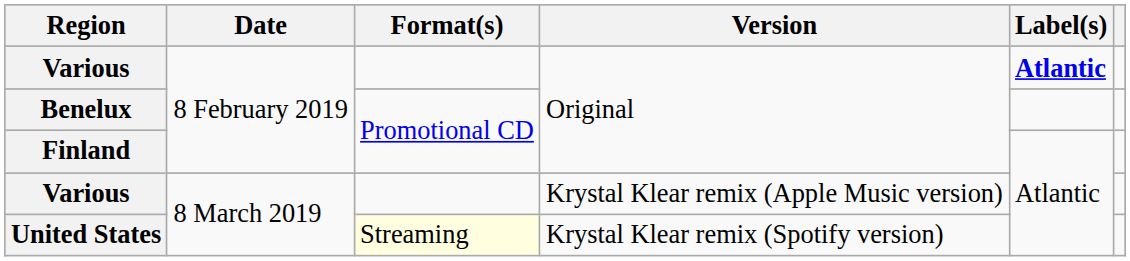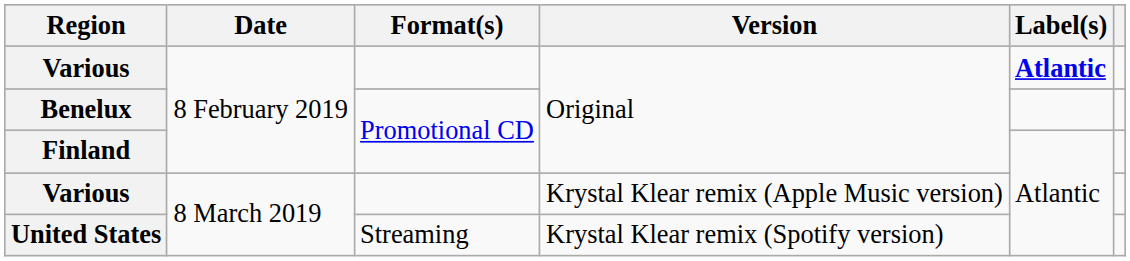(414, 234) lightyellow background -> (414, 234) no background
